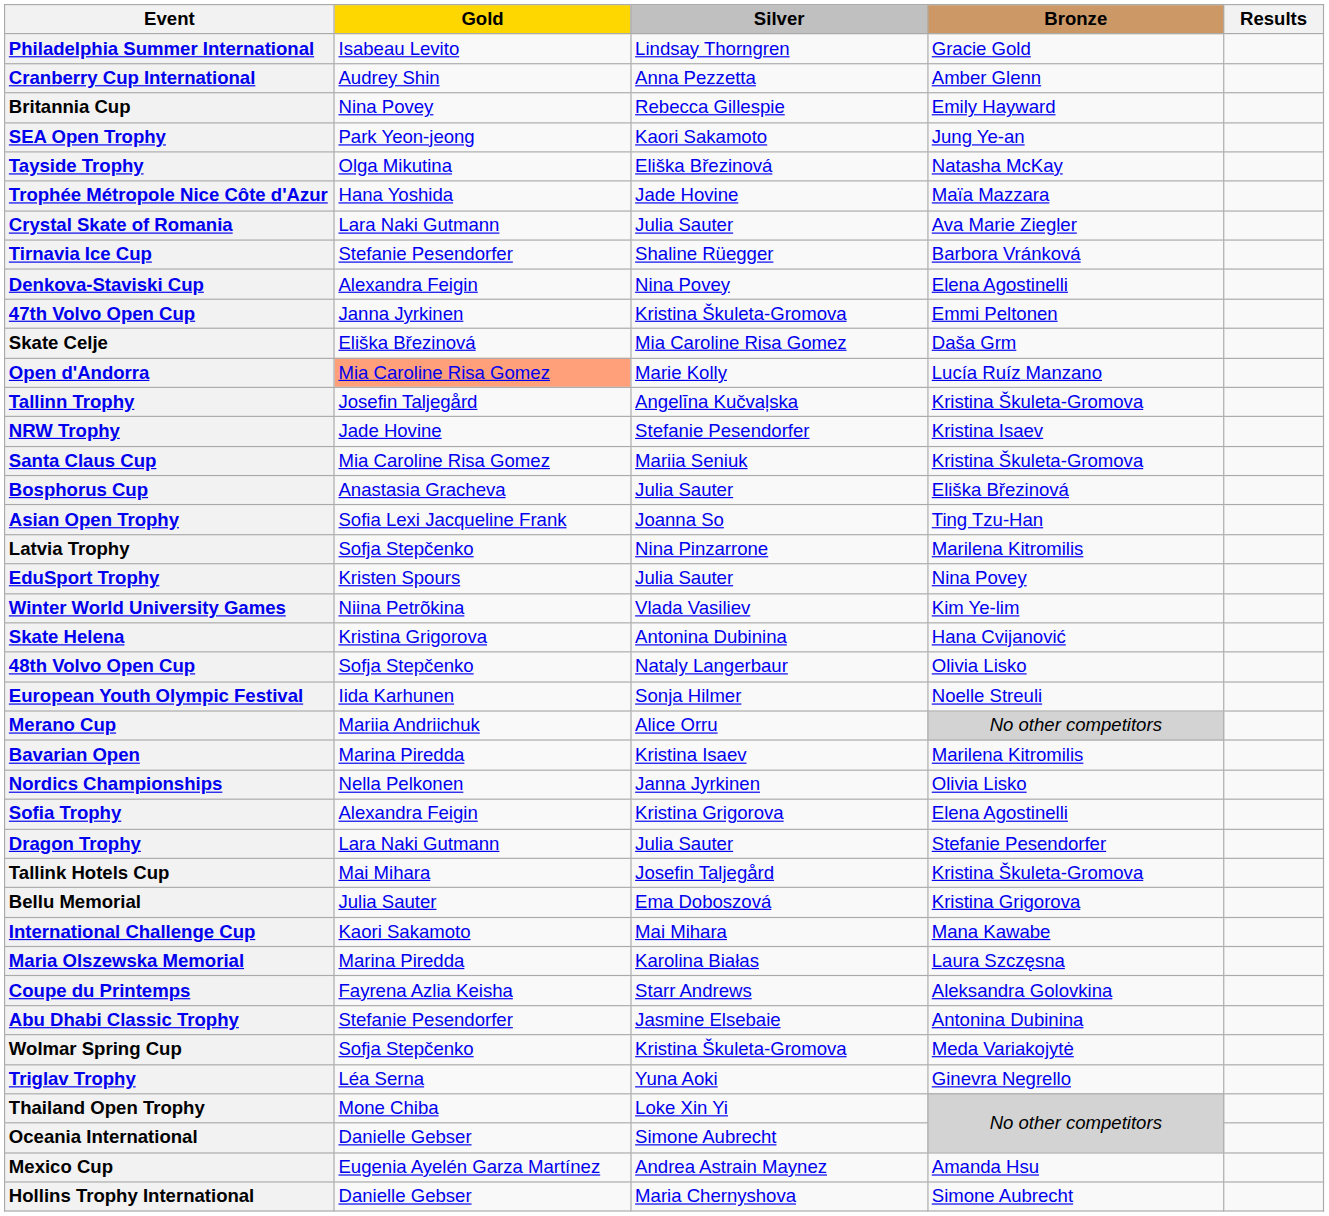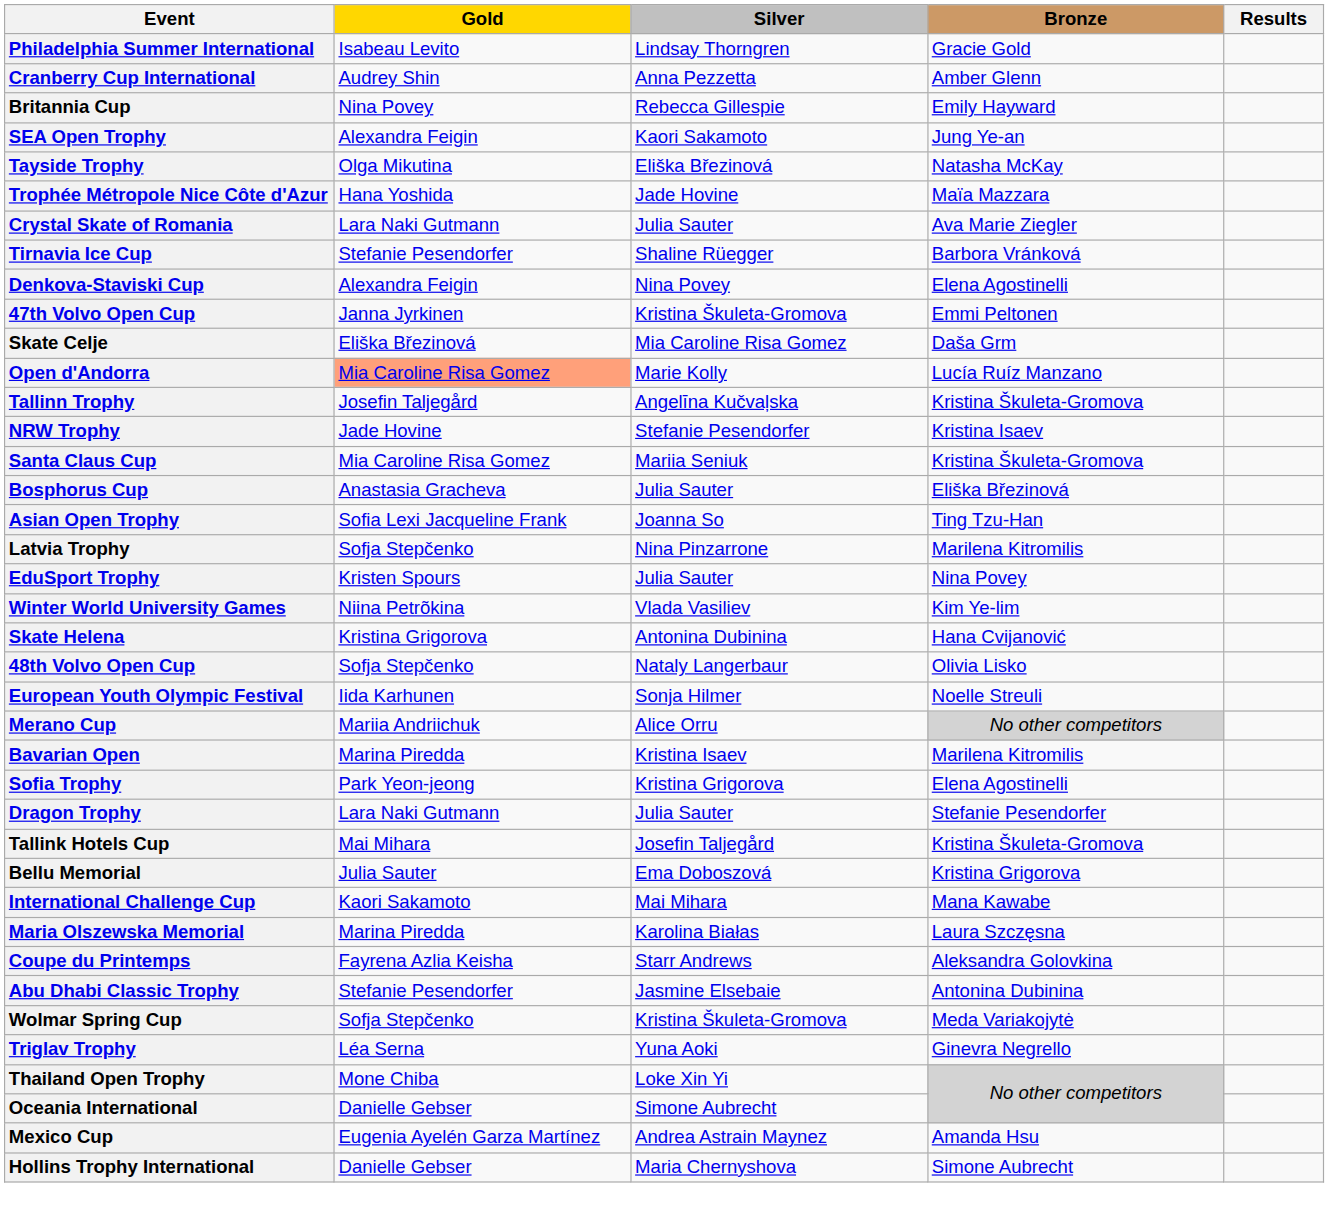(407, 136) Park Yeon-jeong -> (408, 136) Alexandra Feigin
- row: (116, 784)
(408, 813) Alexandra Feigin -> (407, 784) Park Yeon-jeong
